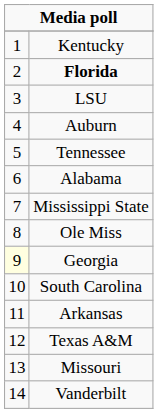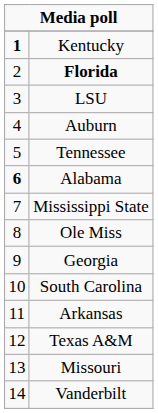(17, 44) normal -> (17, 44) bold
(17, 179) normal -> (17, 179) bold
(17, 260) lightyellow background -> (17, 260) no background
